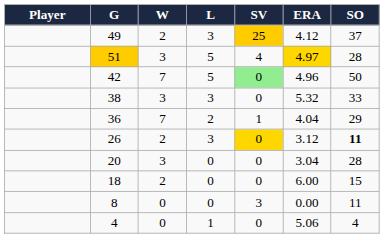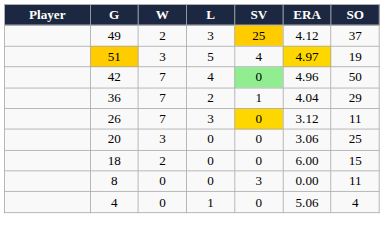(355, 56) 28 -> (355, 56) 19
(211, 77) 5 -> (211, 77) 4
- row: (114, 98)
(162, 139) 2 -> (162, 118) 7
(355, 139) bold -> (355, 118) normal
(307, 160) 3.04 -> (307, 139) 3.06
(355, 160) 28 -> (355, 139) 25
